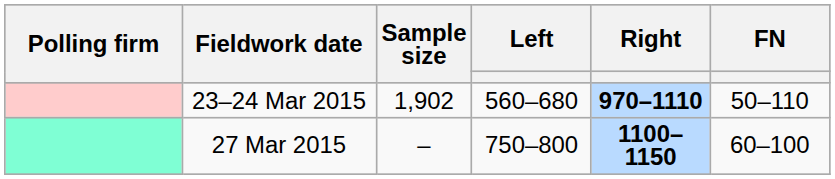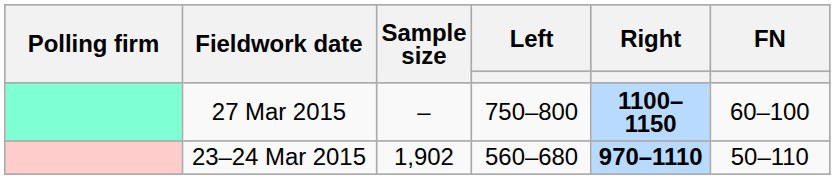rows swapped: (279, 146) <-> (279, 100)
